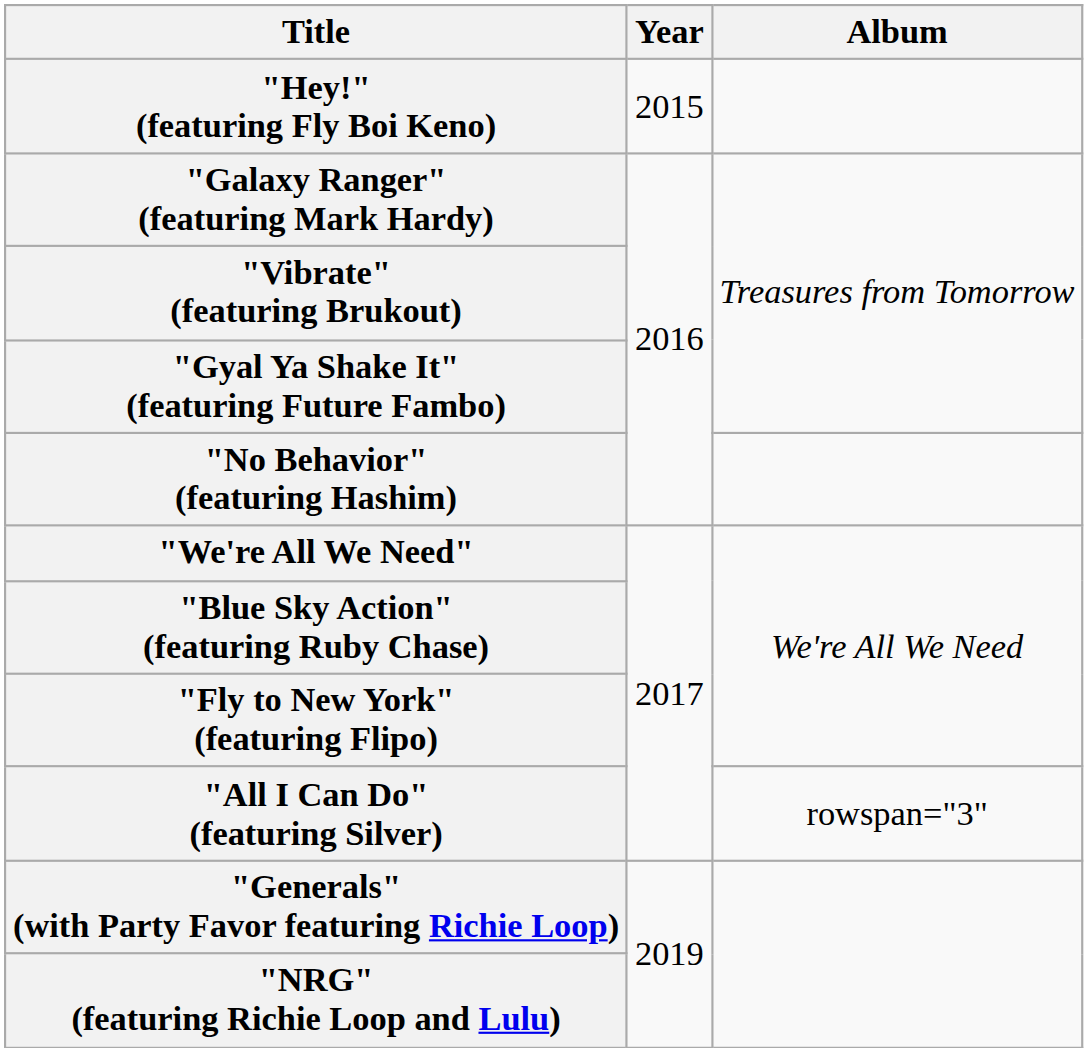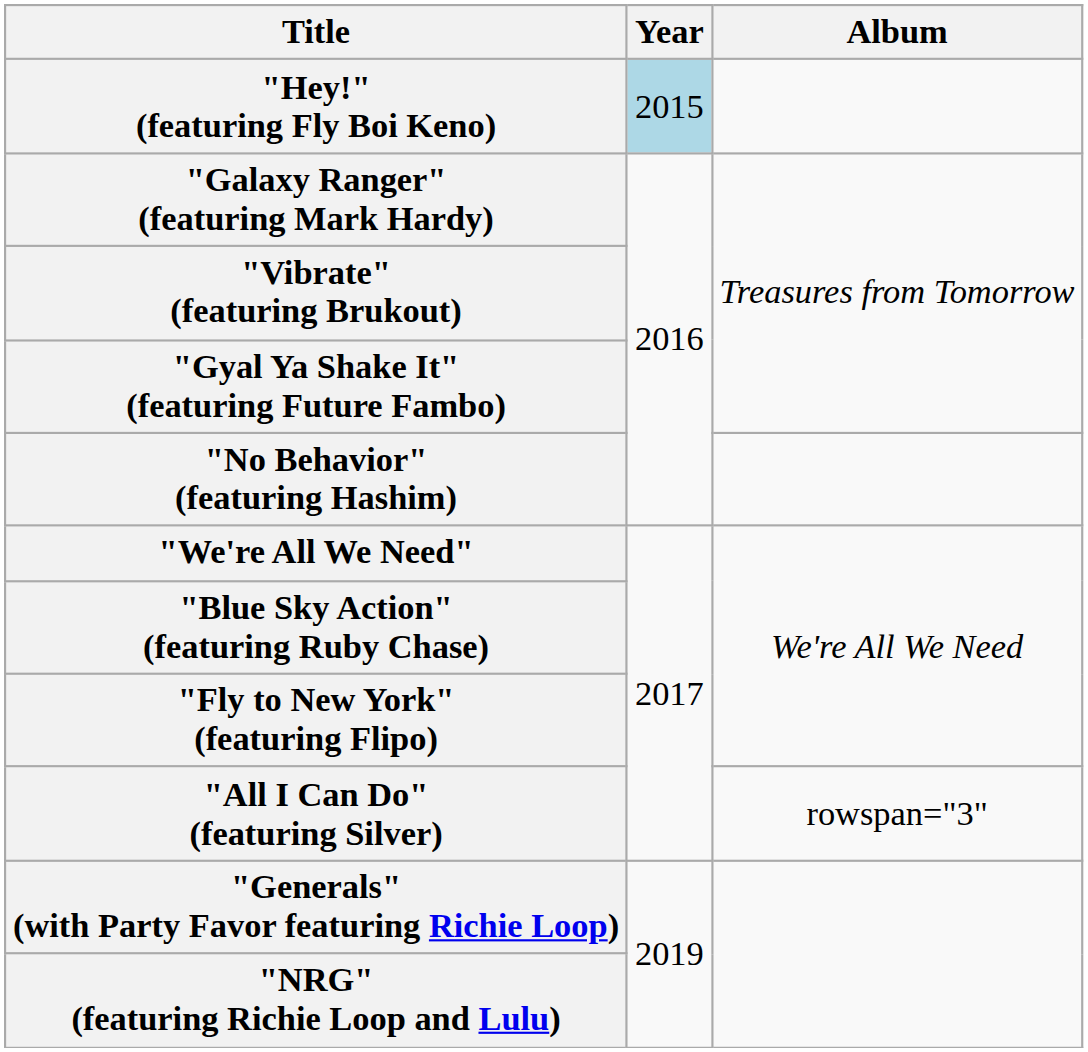(669, 105) no background -> (669, 105) lightblue background
